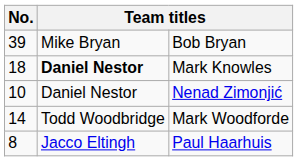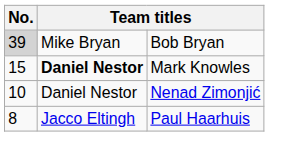(17, 43) no background -> (17, 43) lightgrey background
(17, 68) 18 -> (17, 68) 15
- row: (231, 118)
